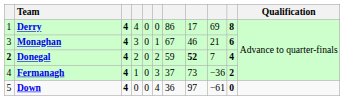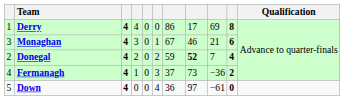(9, 57) bold -> (9, 57) normal
